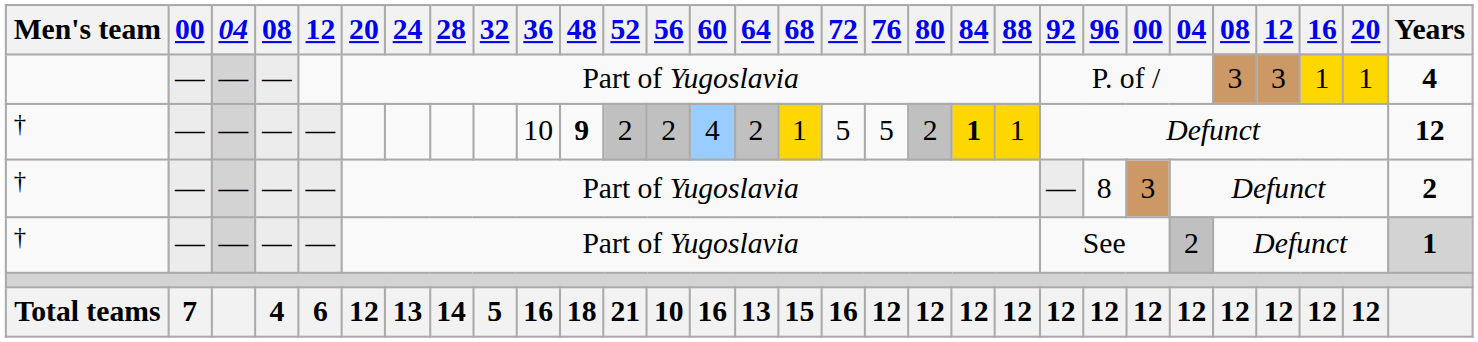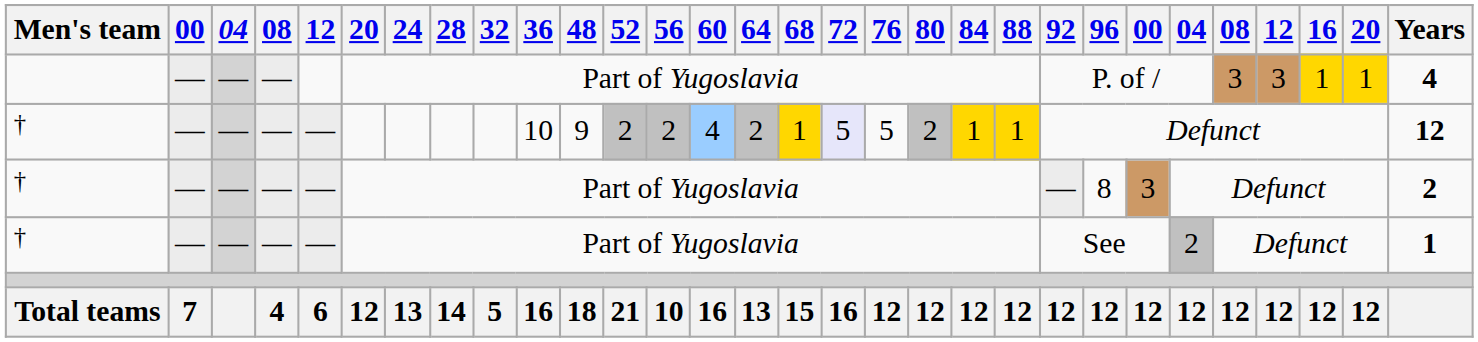(582, 131) bold -> (582, 131) normal
(843, 131) no background -> (843, 131) lavender background
(974, 131) bold -> (974, 131) normal
(1430, 244) lightgrey background -> (1430, 244) no background
